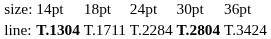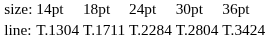(58, 30) bold -> (58, 30) normal
(198, 30) bold -> (197, 30) normal
